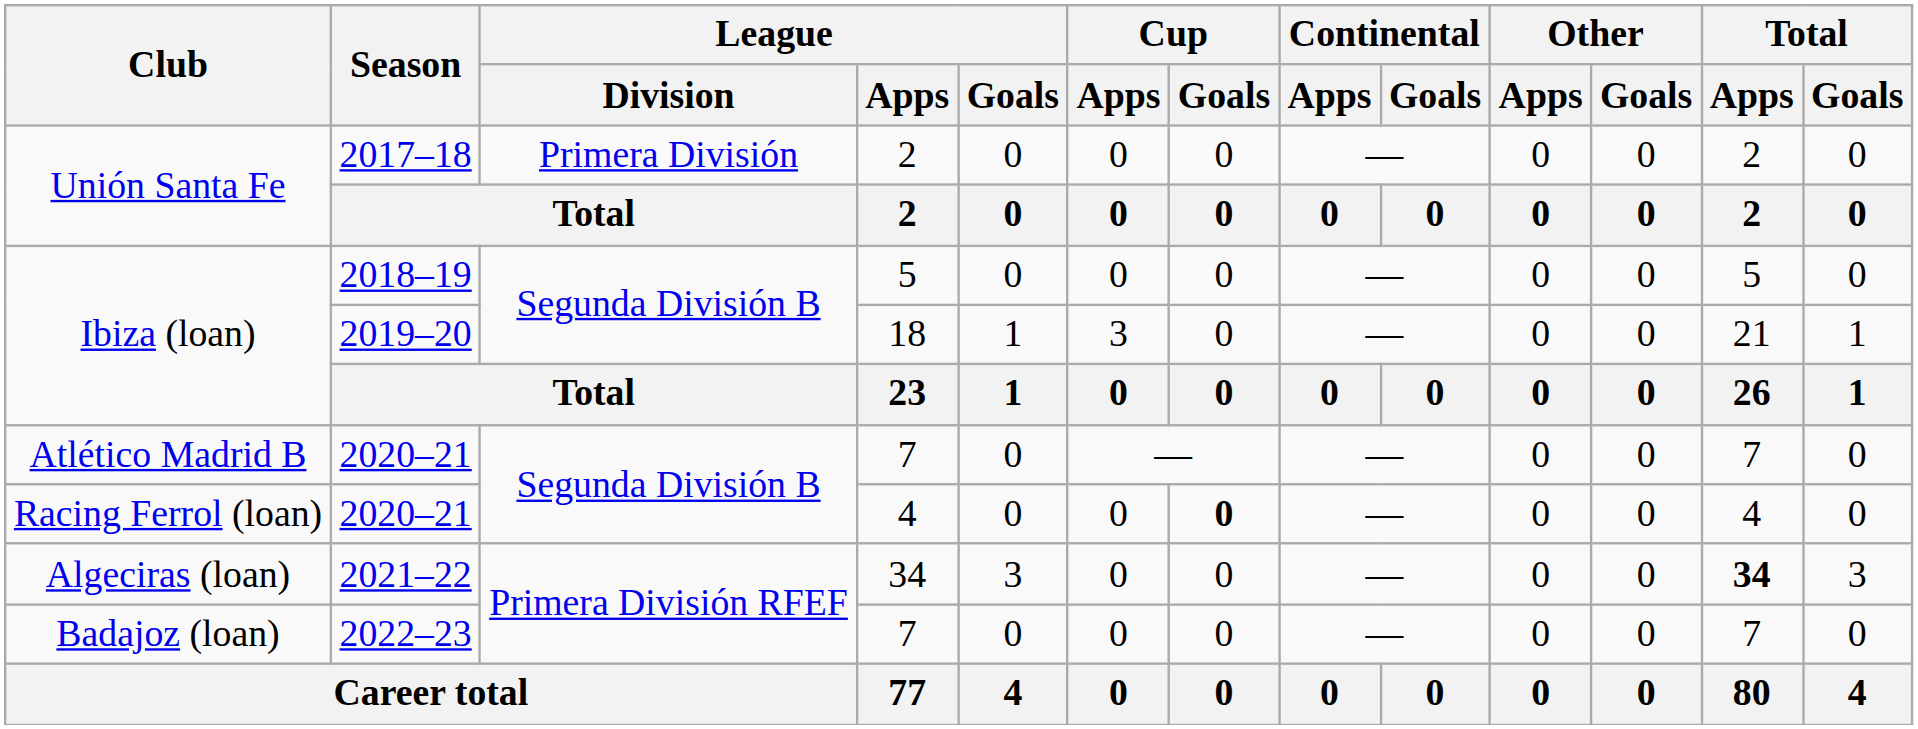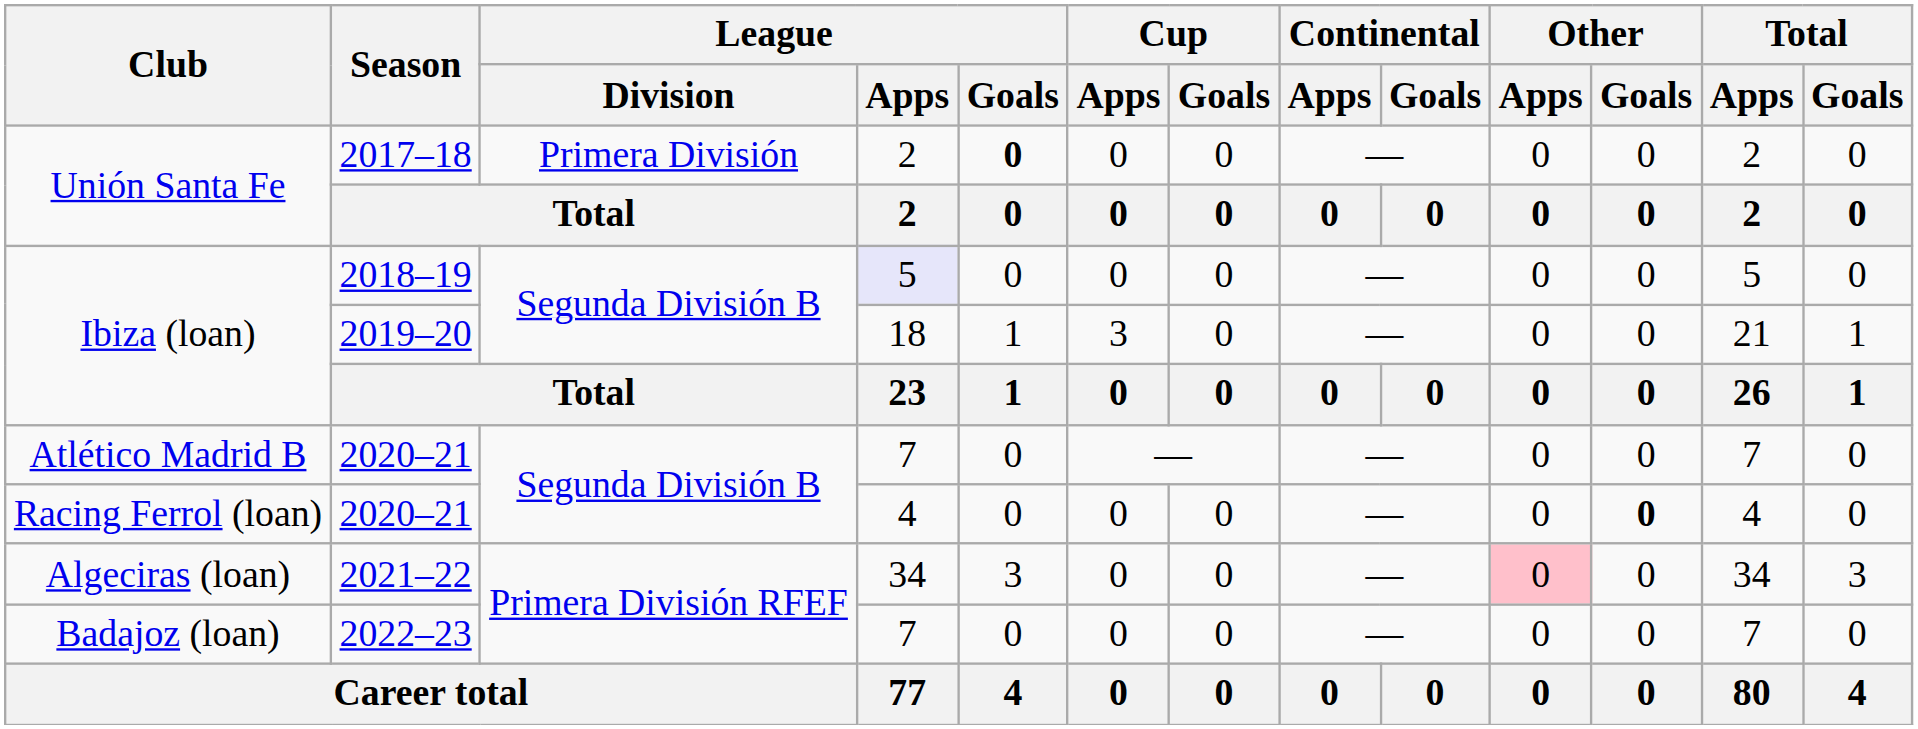(1013, 154) normal -> (1013, 154) bold
(907, 273) no background -> (907, 273) lavender background
(1224, 513) bold -> (1224, 513) normal
(1646, 513) normal -> (1646, 513) bold
(1541, 573) no background -> (1541, 573) pink background
(1752, 573) bold -> (1752, 573) normal
